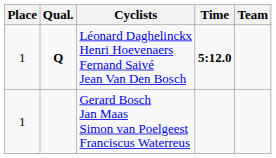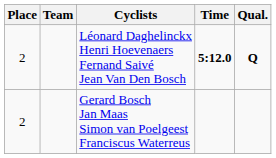columns swapped: (253, 14) <-> (58, 14)
(22, 57) 1 -> (22, 57) 2
(22, 121) 1 -> (22, 121) 2
